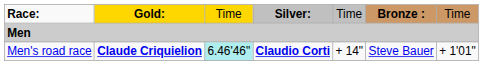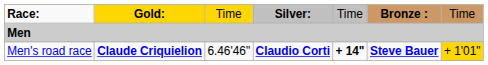(229, 51) paleturquoise background -> (229, 51) no background
(349, 51) normal -> (350, 51) bold
(401, 51) normal -> (404, 51) bold
(458, 51) no background -> (462, 51) gold background
